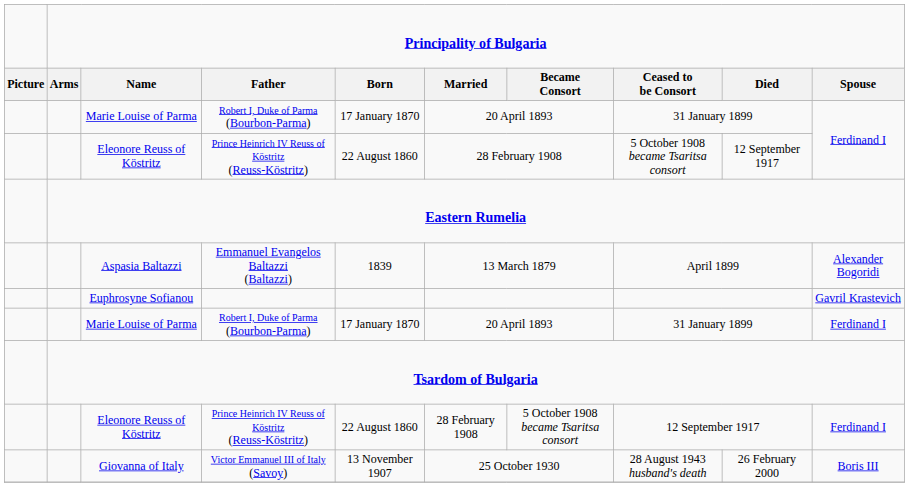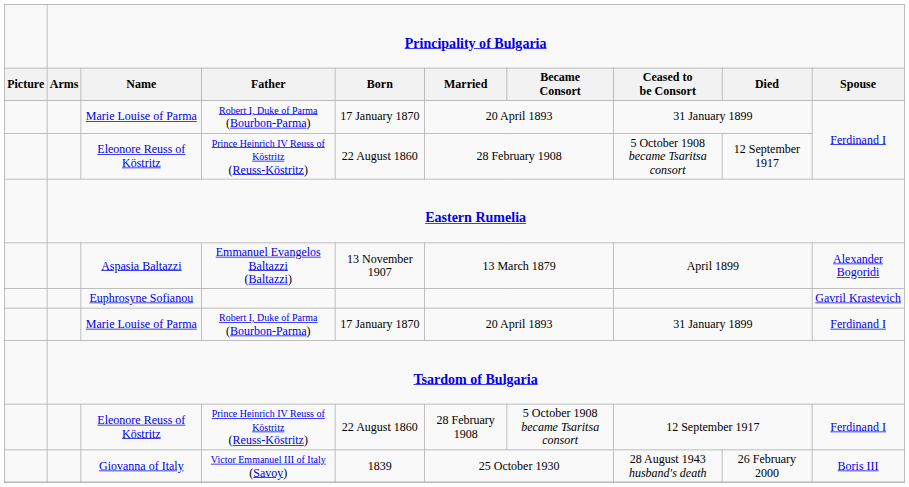(380, 265) 1839 -> (380, 265) 13 November 1907
(380, 466) 13 November 1907 -> (380, 466) 1839
